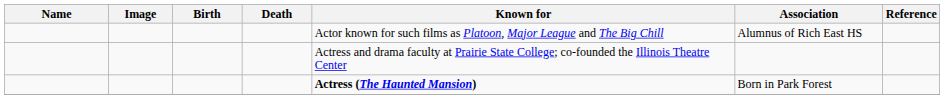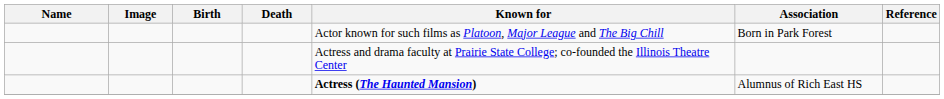(800, 33) Alumnus of Rich East HS -> (785, 33) Born in Park Forest
(785, 84) Born in Park Forest -> (800, 84) Alumnus of Rich East HS
